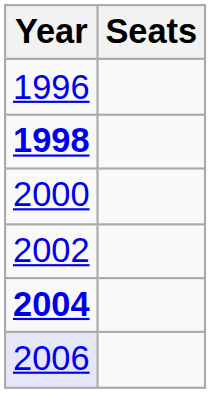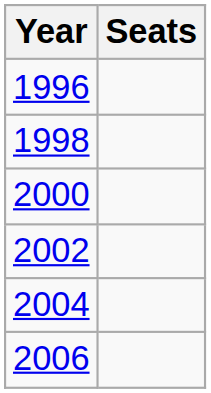(51, 140) bold -> (51, 140) normal
(51, 304) bold -> (51, 304) normal
(51, 359) lavender background -> (51, 359) no background
